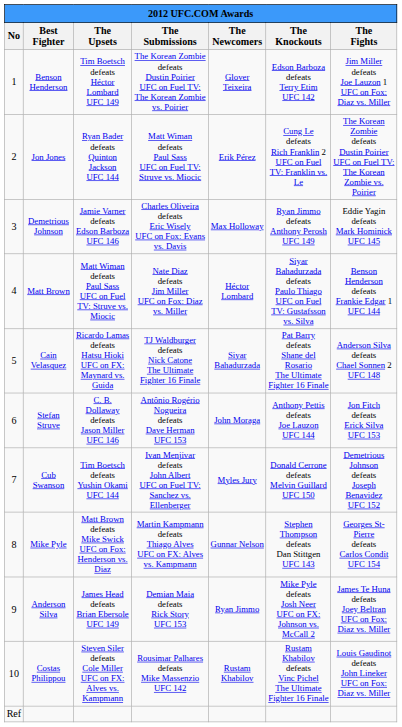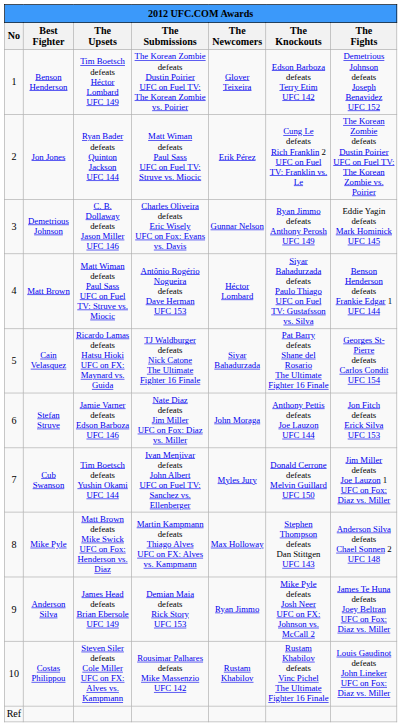(364, 82) Jim Miller defeats Joe Lauzon 1 UFC on Fox: Diaz vs. Miller -> (364, 82) Demetrious Johnson defeats Joseph Benavidez UFC 152
(103, 226) Jamie Varner defeats Edson Barboza UFC 146 -> (103, 226) C. B. Dollaway defeats Jason Miller UFC 146
(237, 226) Max Holloway -> (237, 226) Gunnar Nelson
(170, 291) Nate Diaz defeats Jim Miller UFC on Fox: Diaz vs. Miller -> (170, 291) Antônio Rogério Nogueira defeats Dave Herman UFC 153
(364, 361) Anderson Silva defeats Chael Sonnen 2 UFC 148 -> (364, 361) Georges St-Pierre defeats Carlos Condit UFC 154
(103, 420) C. B. Dollaway defeats Jason Miller UFC 146 -> (103, 420) Jamie Varner defeats Edson Barboza UFC 146
(170, 420) Antônio Rogério Nogueira defeats Dave Herman UFC 153 -> (170, 420) Nate Diaz defeats Jim Miller UFC on Fox: Diaz vs. Miller
(364, 480) Demetrious Johnson defeats Joseph Benavidez UFC 152 -> (364, 480) Jim Miller defeats Joe Lauzon 1 UFC on Fox: Diaz vs. Miller
(237, 544) Gunnar Nelson -> (237, 544) Max Holloway
(364, 544) Georges St-Pierre defeats Carlos Condit UFC 154 -> (364, 544) Anderson Silva defeats Chael Sonnen 2 UFC 148
